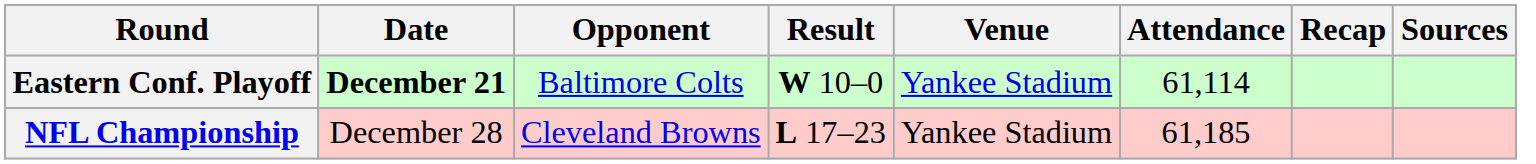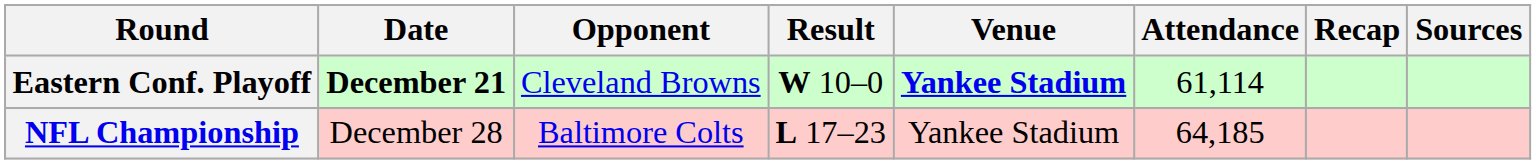(641, 81) Baltimore Colts -> (641, 81) Cleveland Browns
(1007, 81) normal -> (1014, 81) bold
(641, 132) Cleveland Browns -> (641, 132) Baltimore Colts
(1206, 132) 61,185 -> (1220, 132) 64,185
